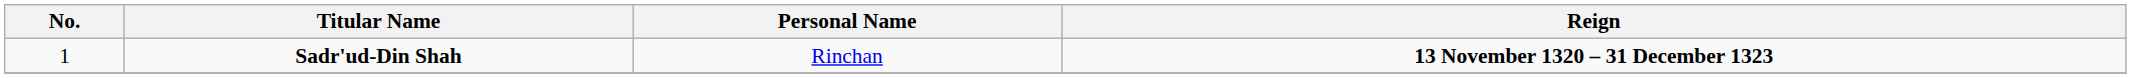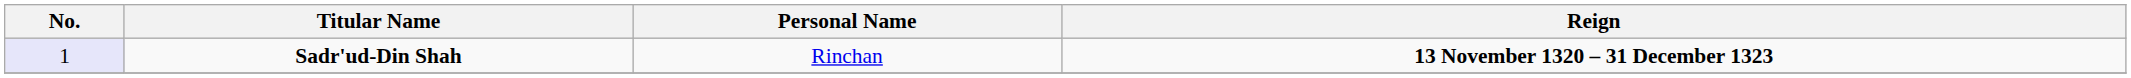(64, 55) no background -> (64, 55) lavender background
